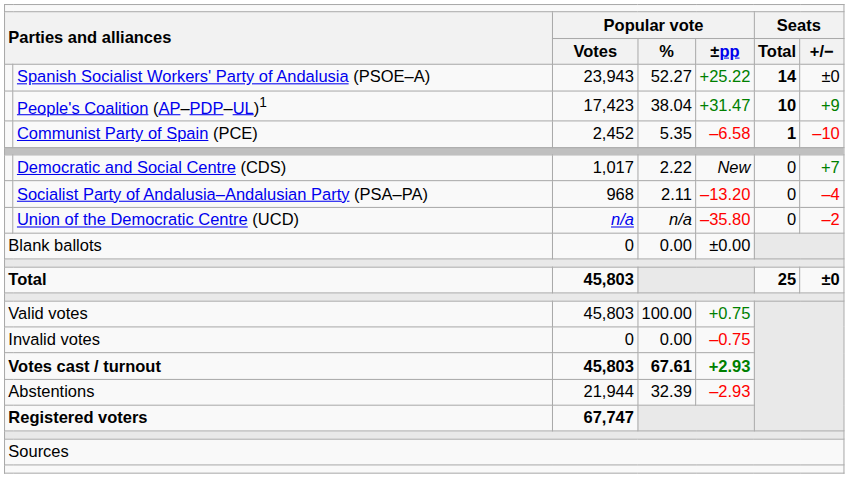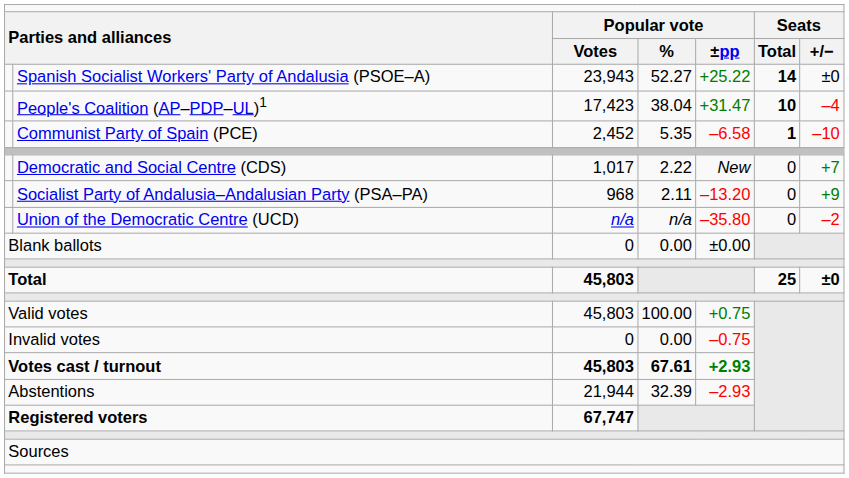(830, 105) +9 -> (831, 105) –4
(831, 194) –4 -> (830, 194) +9
